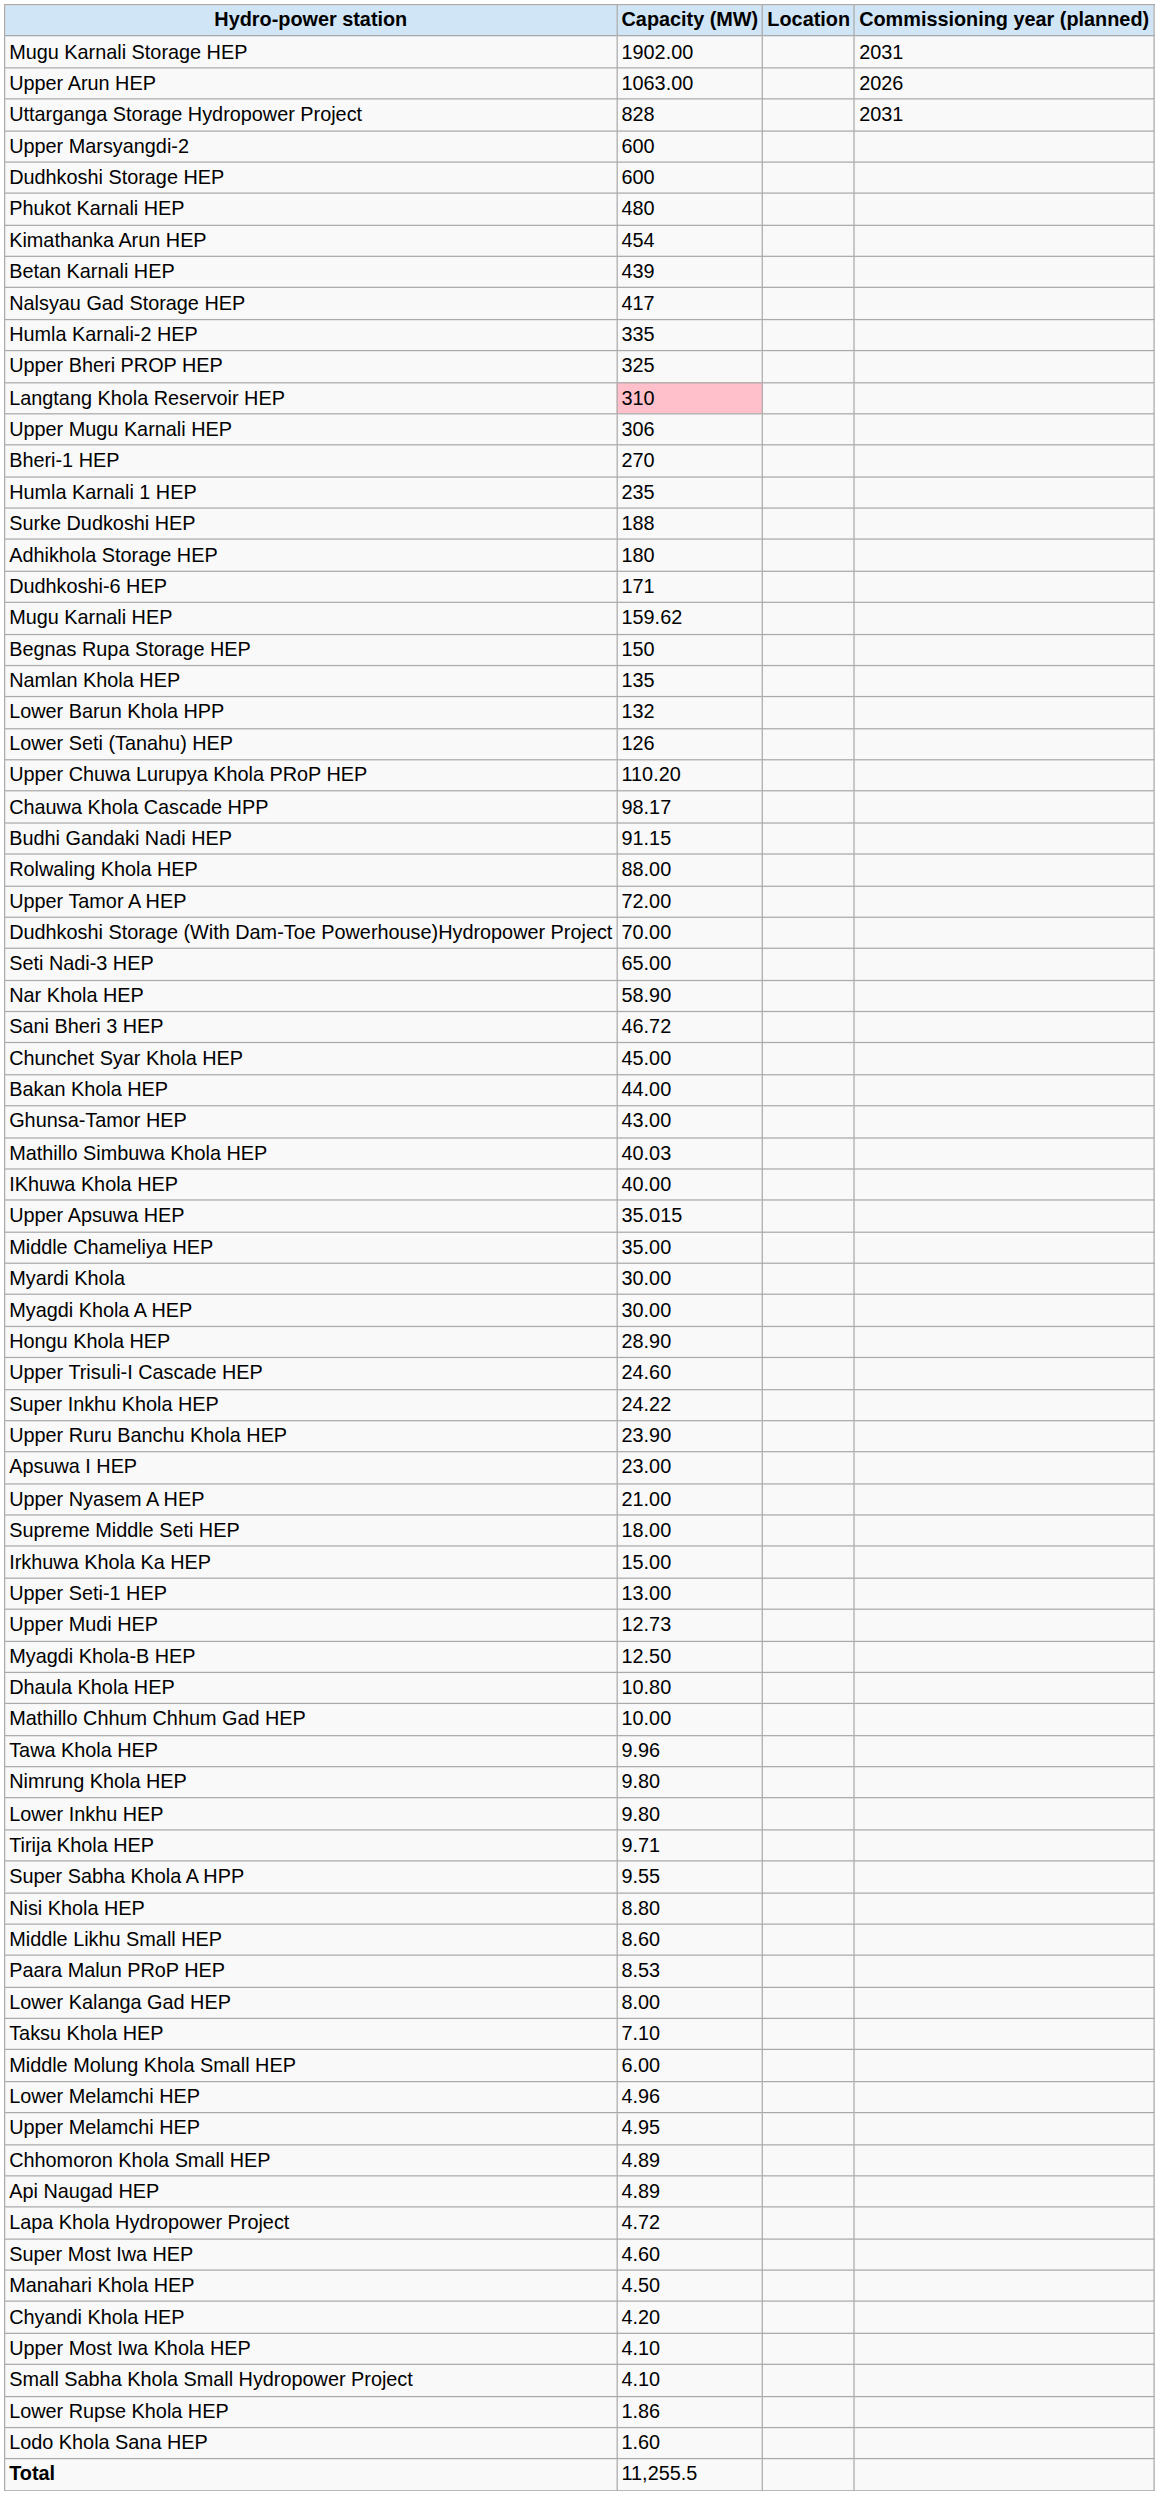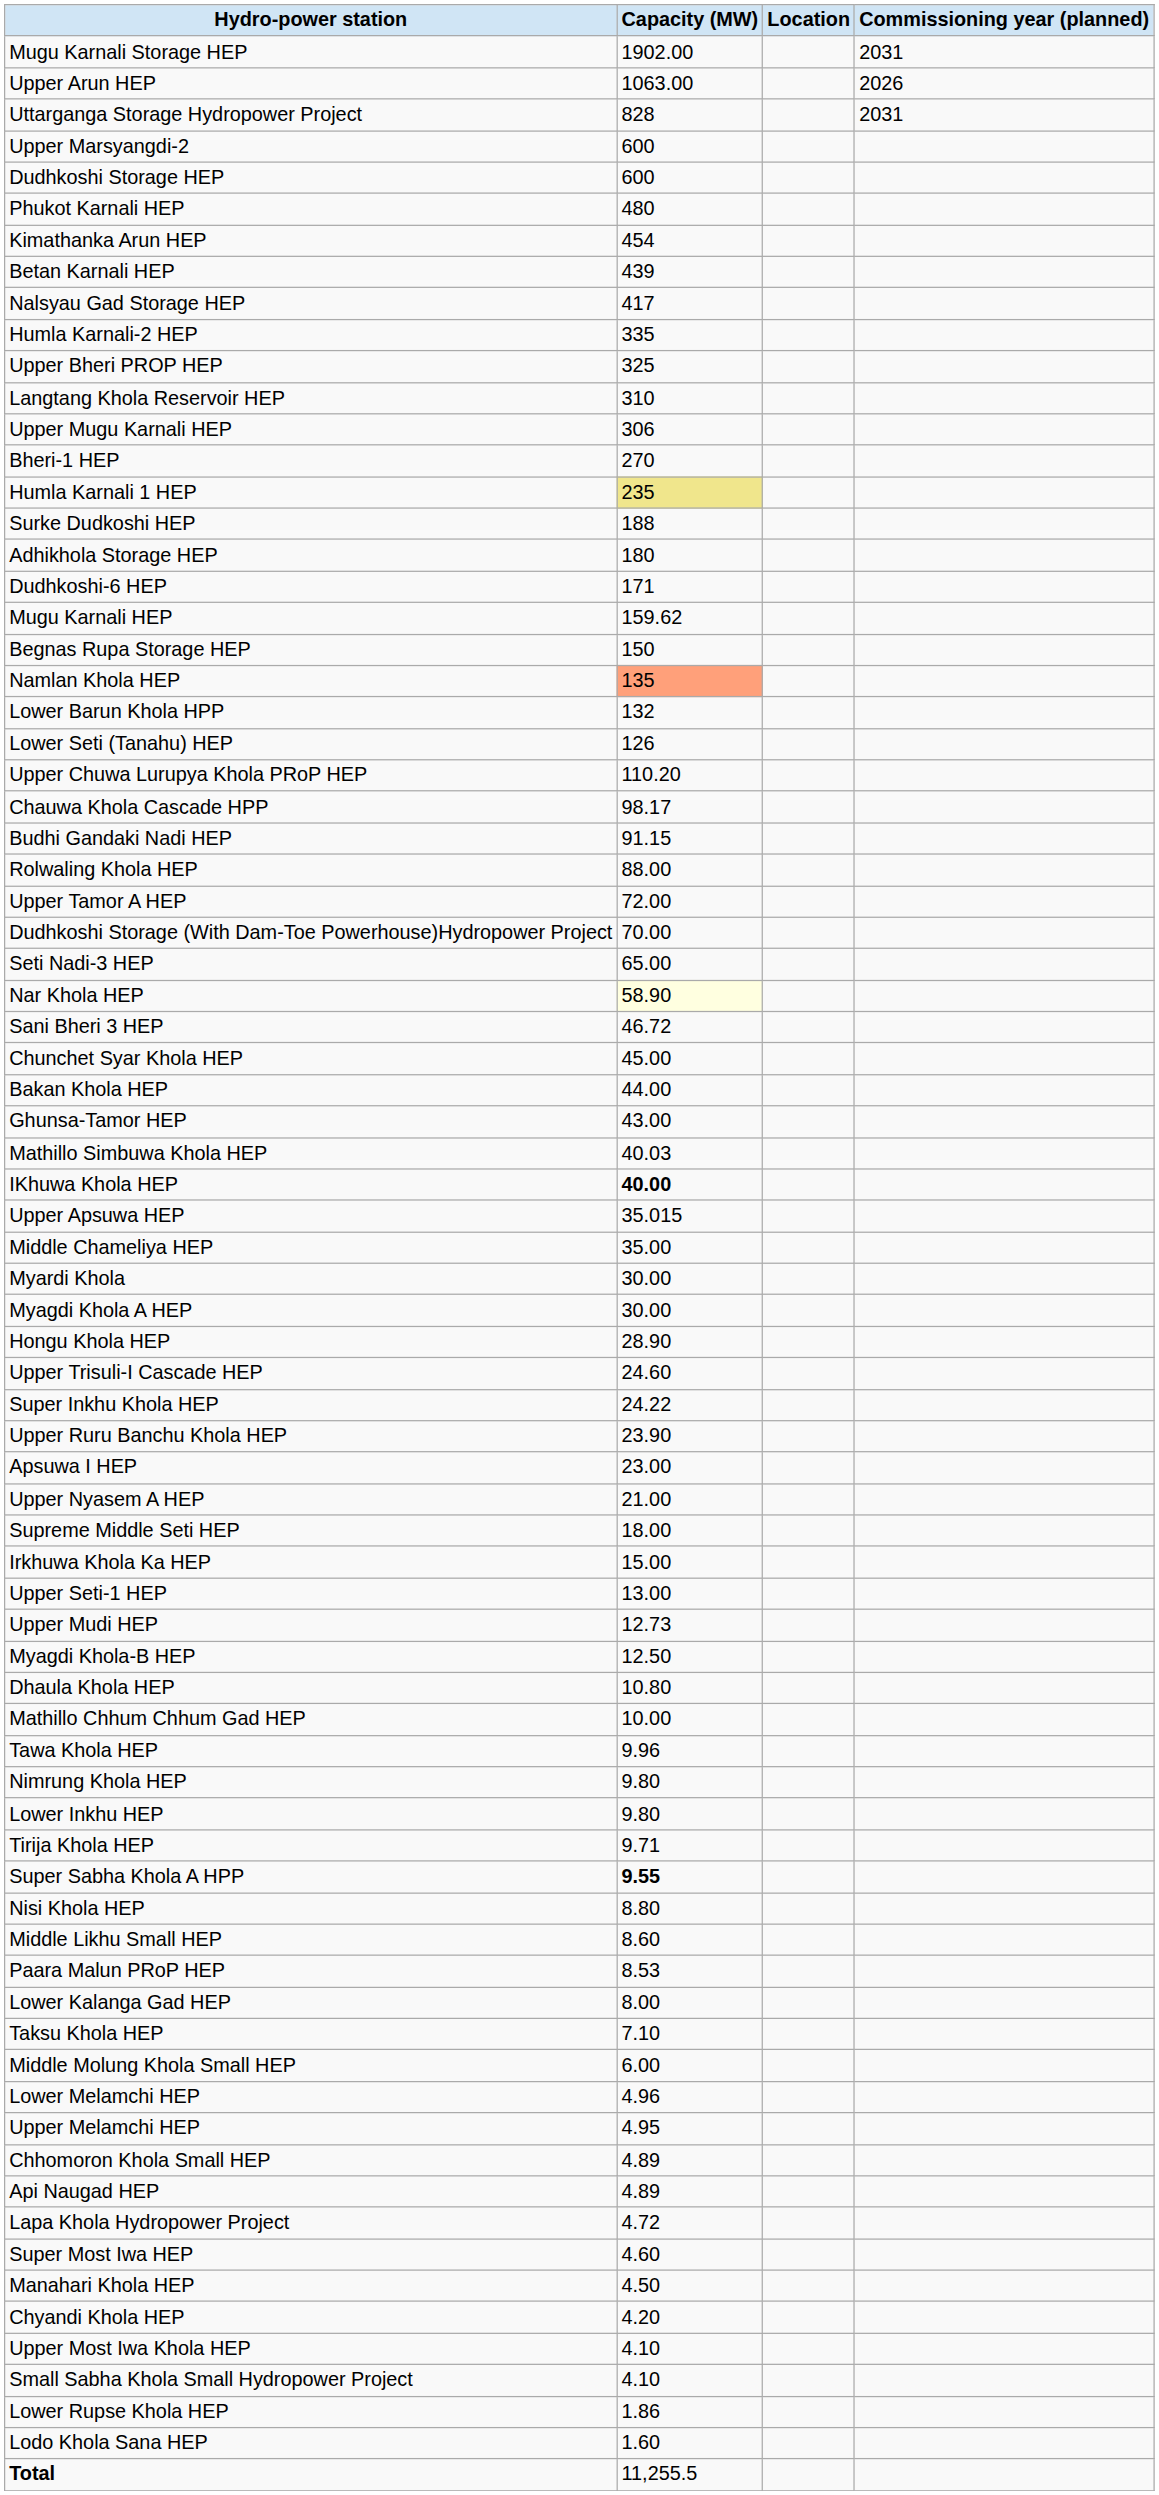(638, 397) pink background -> (638, 397) no background
(638, 492) no background -> (638, 492) khaki background
(638, 680) no background -> (638, 680) lightsalmon background
(646, 995) no background -> (646, 995) lightyellow background
(646, 1184) normal -> (646, 1184) bold
(641, 1876) normal -> (641, 1876) bold
